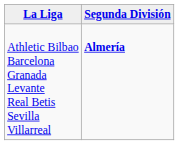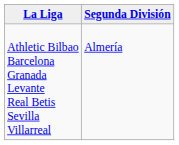(105, 47) bold -> (103, 47) normal
